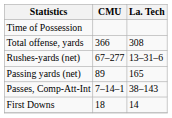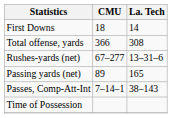rows swapped: (31, 105) <-> (44, 27)
